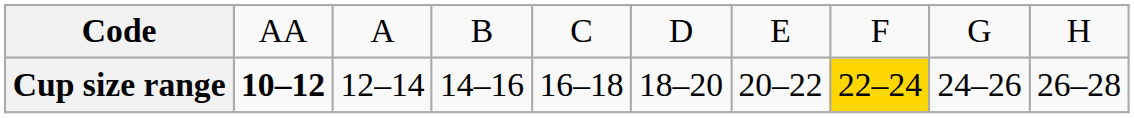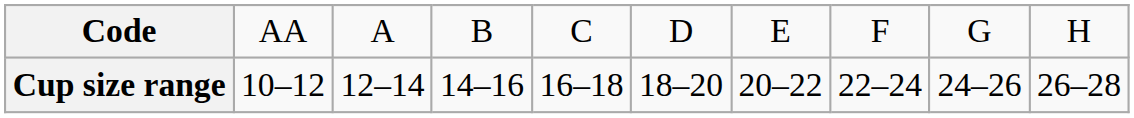(283, 84) bold -> (283, 84) normal
(880, 84) gold background -> (880, 84) no background
